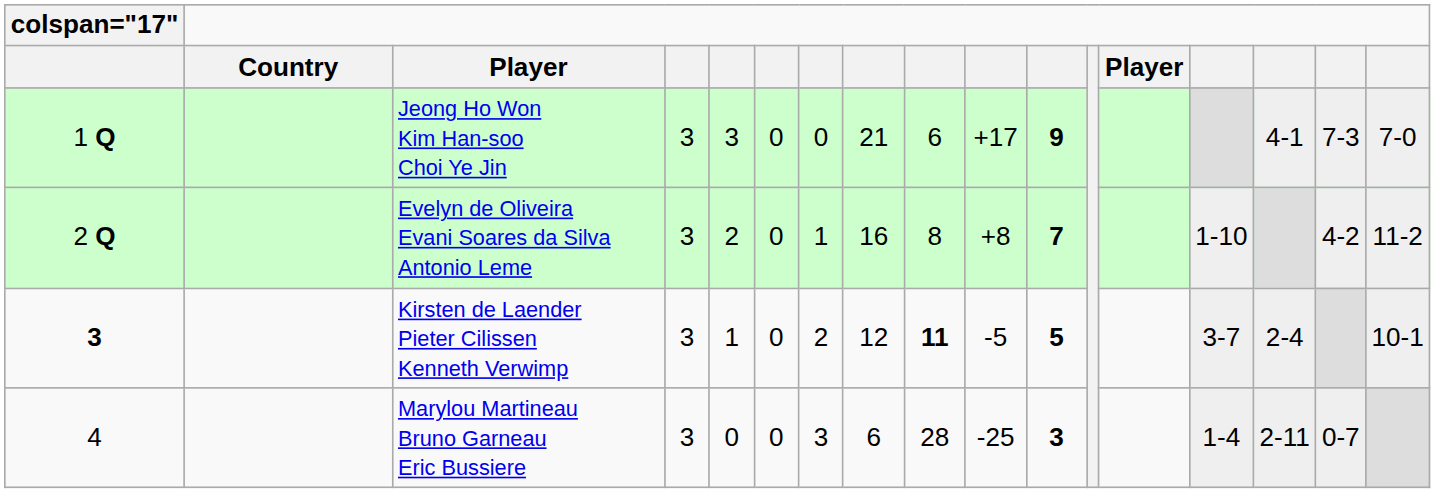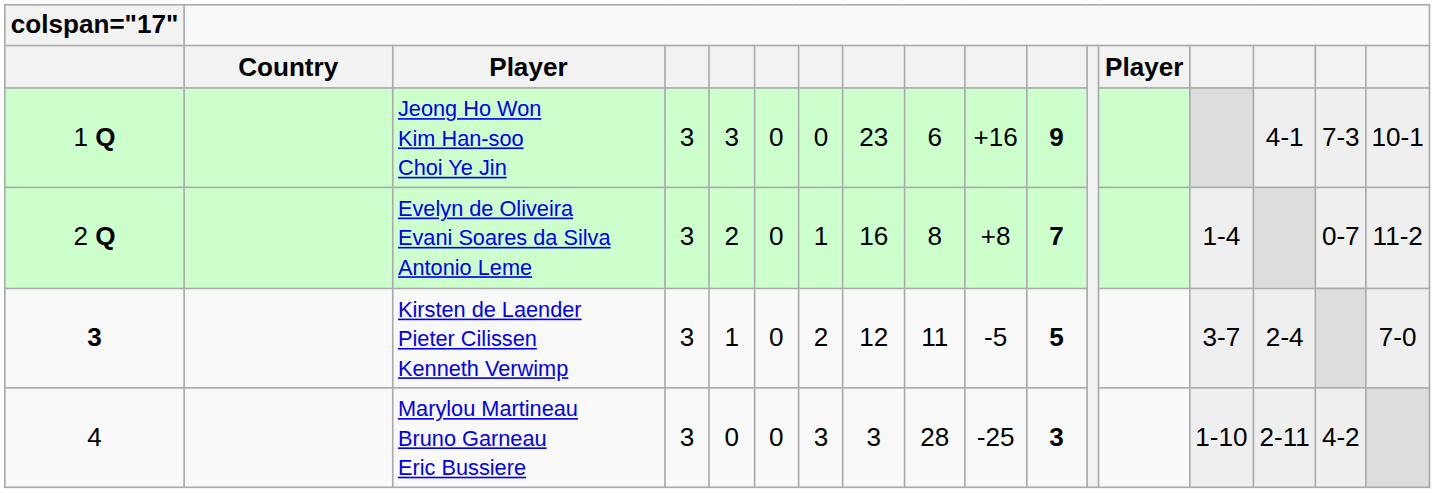(874, 137) 21 -> (874, 137) 23
(996, 137) +17 -> (996, 137) +16
(1398, 137) 7-0 -> (1398, 137) 10-1
(1221, 237) 1-10 -> (1221, 237) 1-4
(1341, 237) 4-2 -> (1341, 237) 0-7
(935, 337) bold -> (935, 337) normal
(1398, 337) 10-1 -> (1398, 337) 7-0
(874, 437) 6 -> (874, 437) 3
(1221, 437) 1-4 -> (1221, 437) 1-10
(1341, 437) 0-7 -> (1341, 437) 4-2
